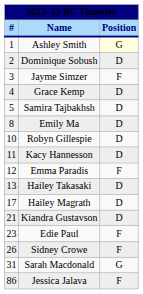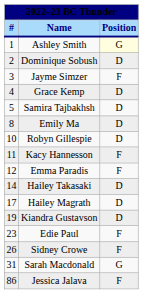(119, 155) D -> (119, 155) F
(12, 186) 13 -> (12, 186) 14
(12, 218) 21 -> (12, 218) 19
